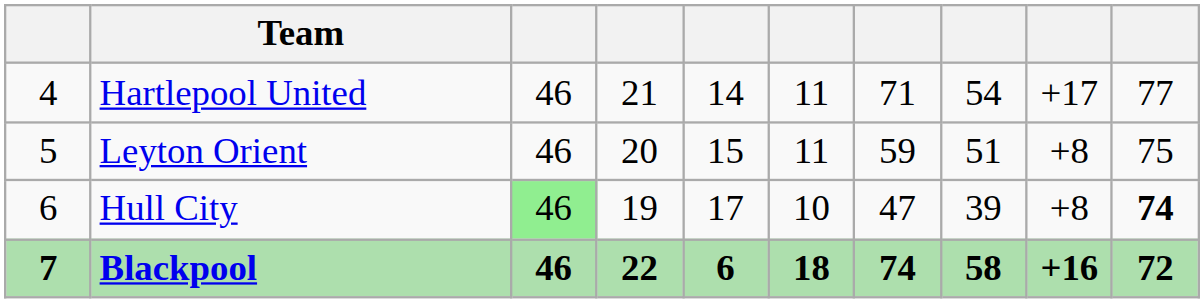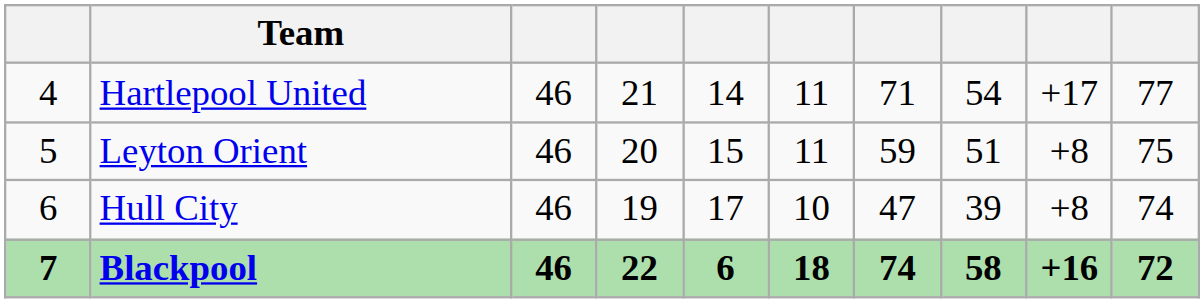(554, 208) lightgreen background -> (554, 208) no background
(1155, 208) bold -> (1155, 208) normal
